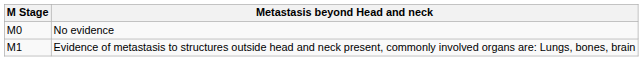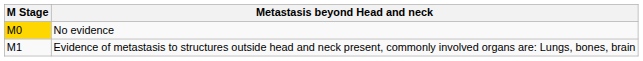(14, 30) no background -> (14, 30) gold background
